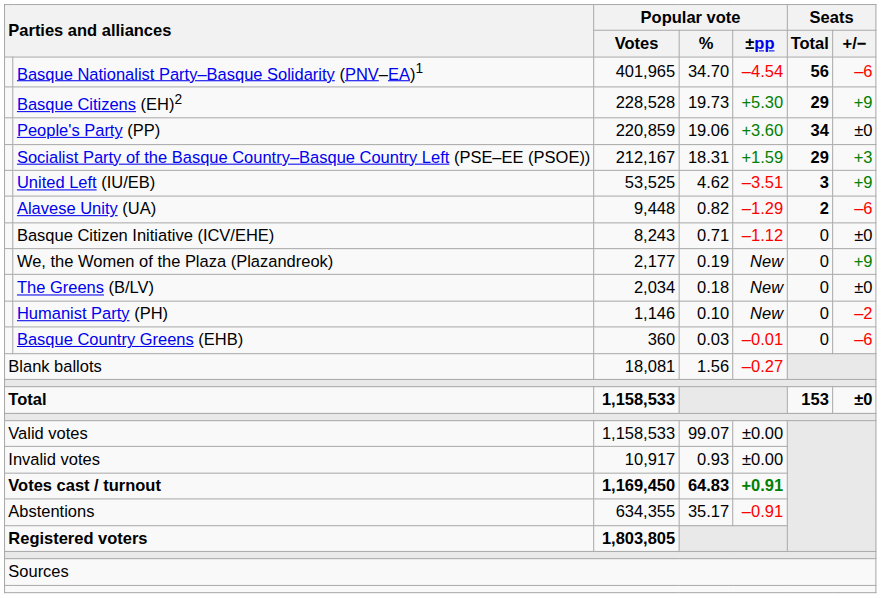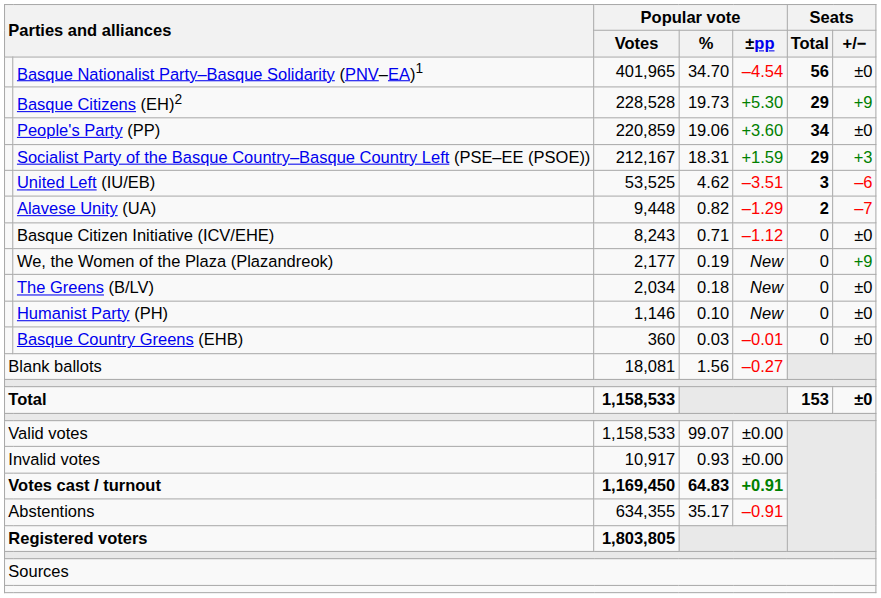(863, 72) –6 -> (863, 72) ±0
(863, 183) +9 -> (863, 183) –6
(863, 209) –6 -> (863, 209) –7
(863, 313) –2 -> (863, 313) ±0
(863, 340) –6 -> (863, 340) ±0
